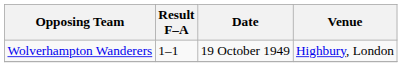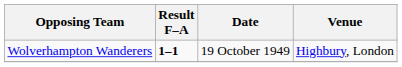(168, 51) normal -> (168, 51) bold
